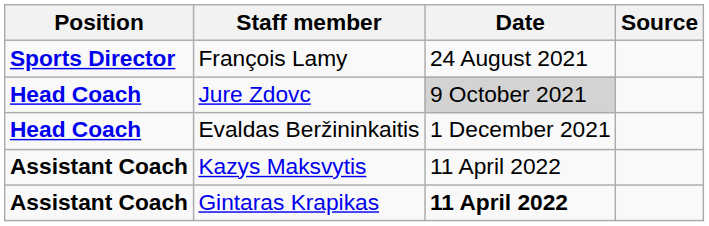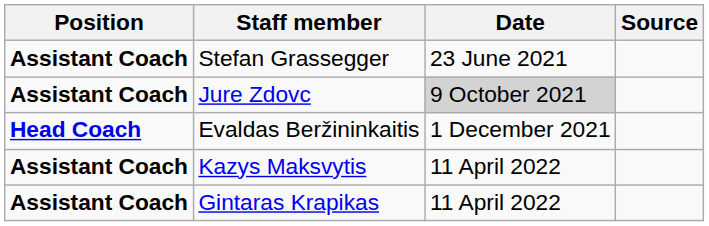+ row: (294, 58)
- row: (273, 58)
(76, 94) Head Coach -> (99, 94) Assistant Coach
(499, 202) bold -> (495, 202) normal
